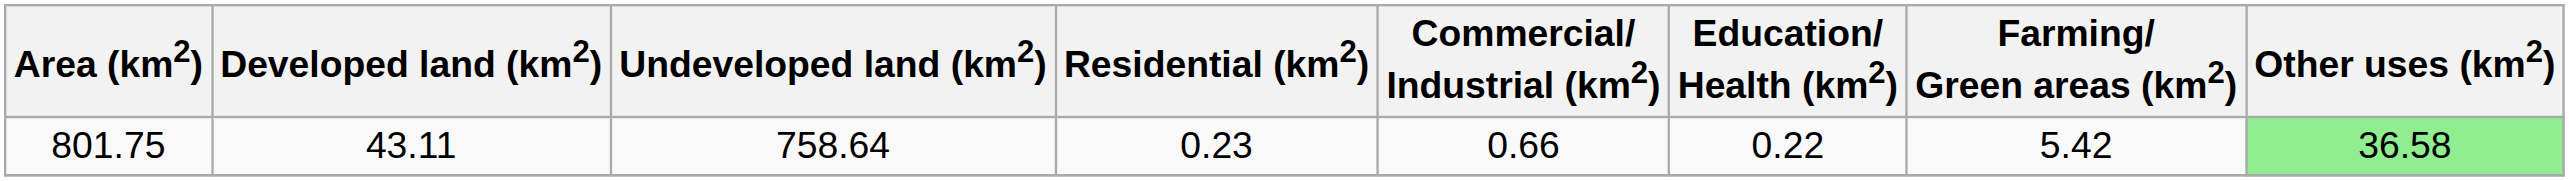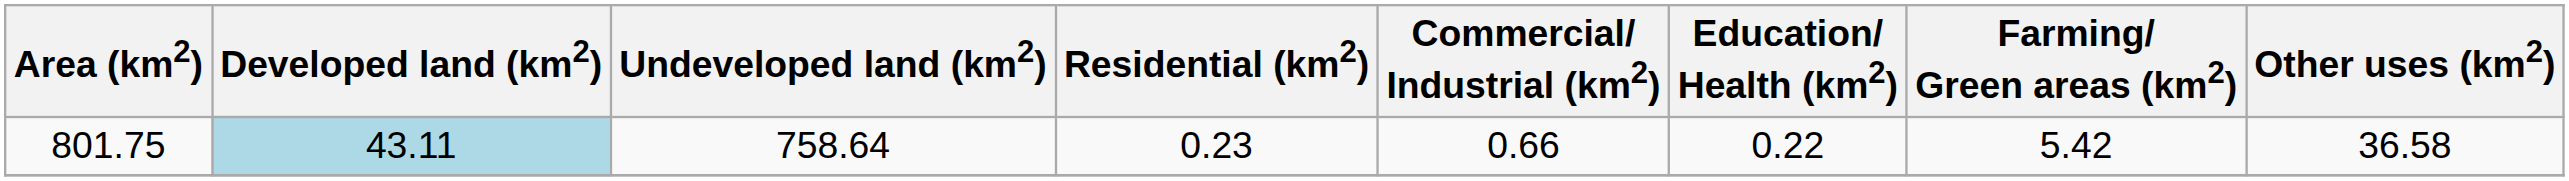(411, 145) no background -> (411, 145) lightblue background
(2405, 145) lightgreen background -> (2405, 145) no background
